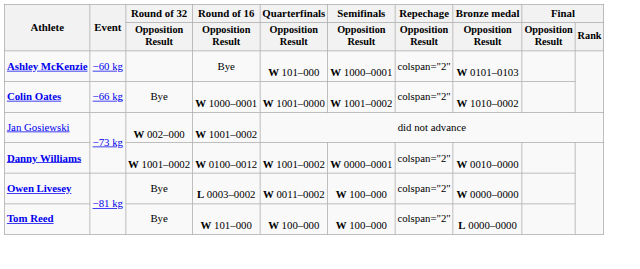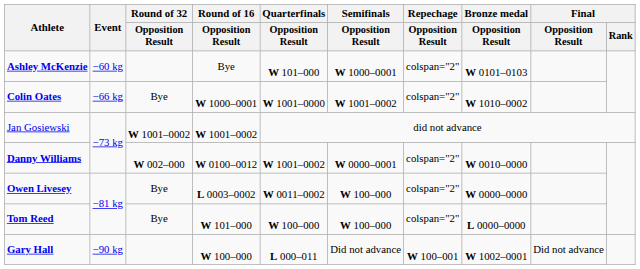(159, 134) W 002–000 -> (159, 134) W 1001–0002
(159, 164) W 1001–0002 -> (159, 164) W 002–000
+ row: (30, 250)
